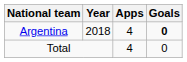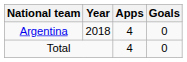(164, 31) bold -> (164, 31) normal
